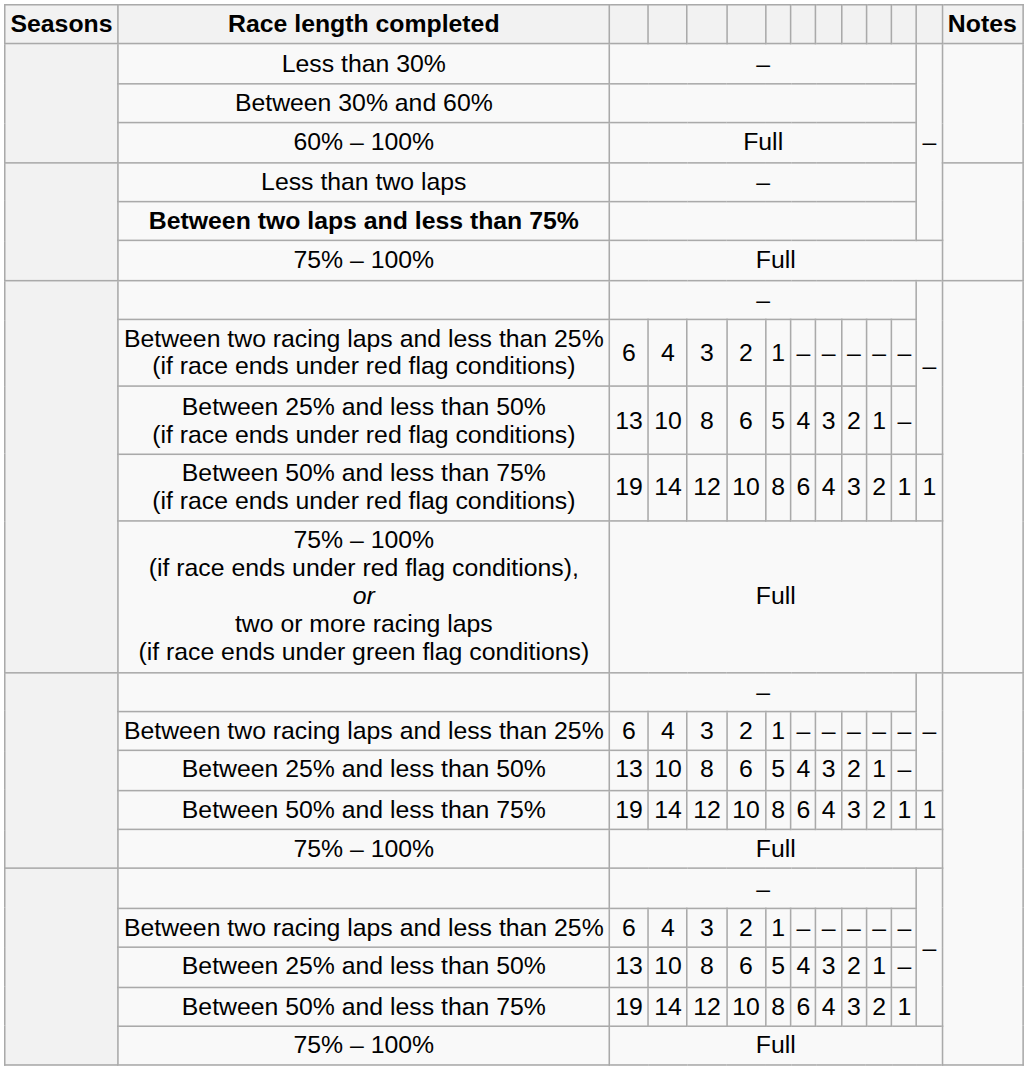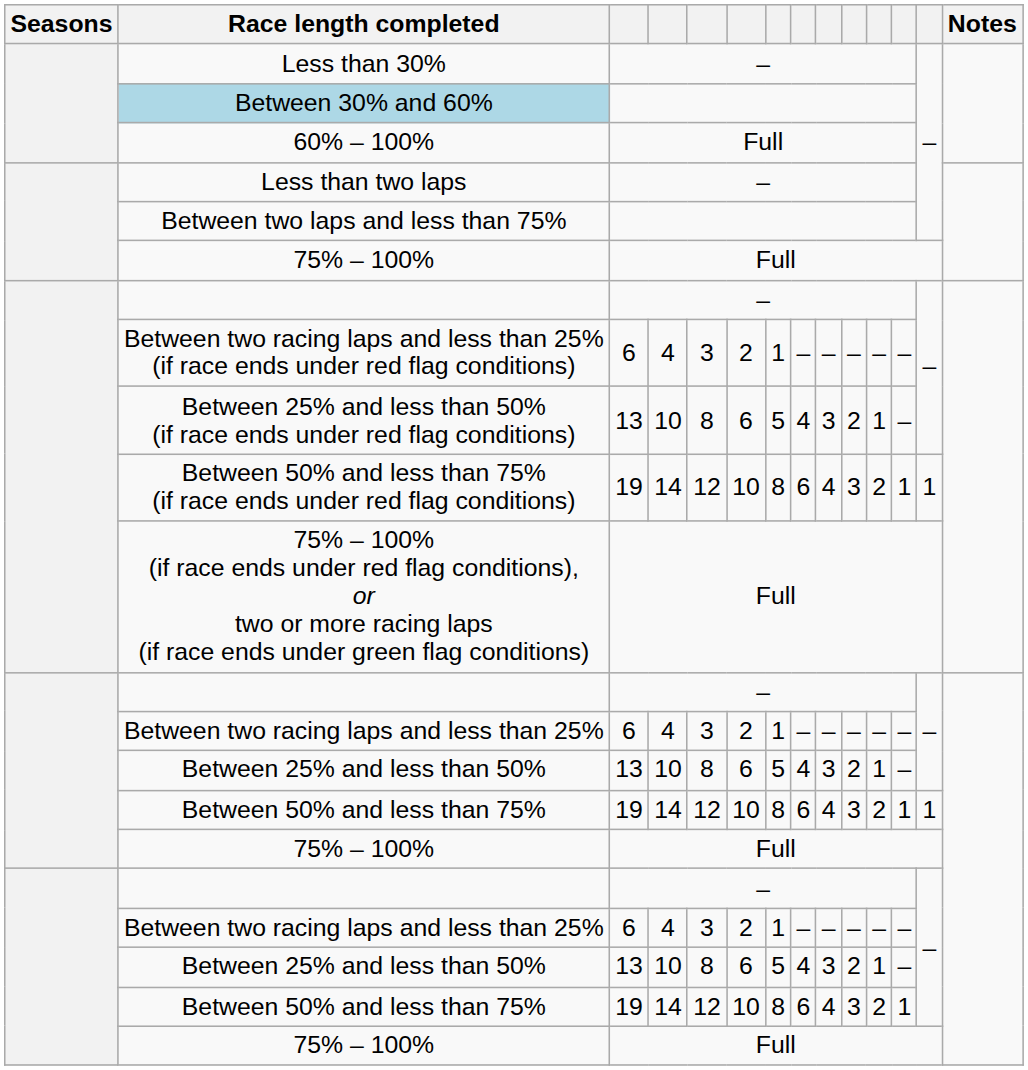(364, 102) no background -> (364, 102) lightblue background
(364, 220) bold -> (364, 220) normal
